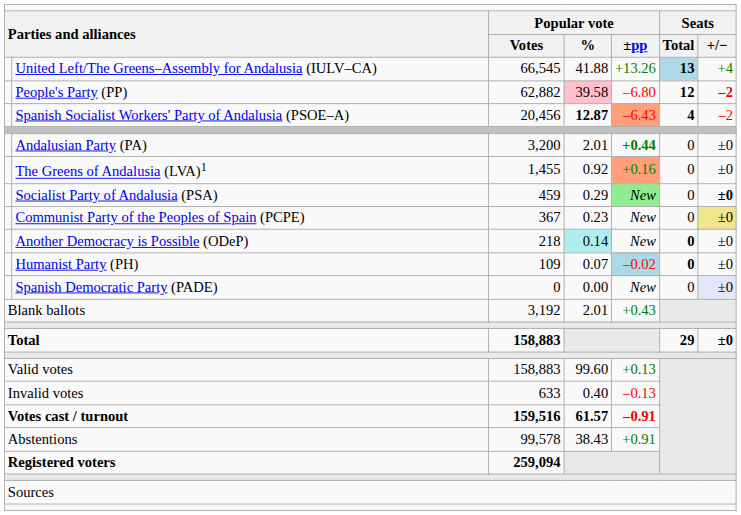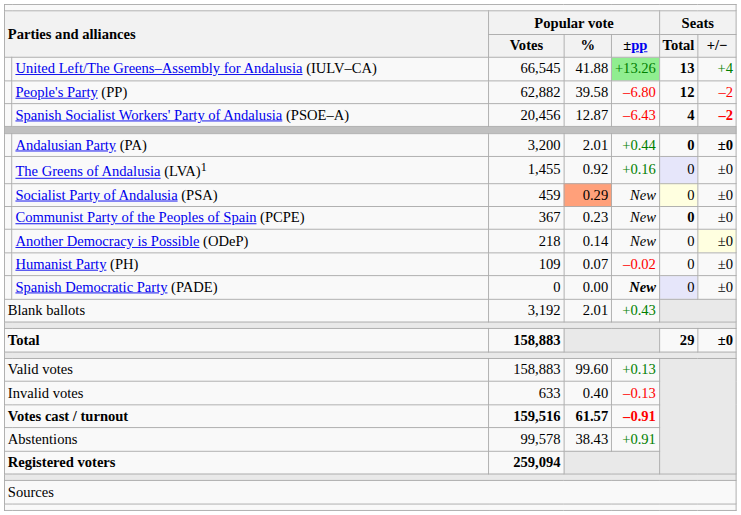(635, 68) no background -> (635, 68) lightgreen background
(687, 68) lightblue background -> (687, 68) no background
(592, 92) pink background -> (592, 92) no background
(726, 92) bold -> (726, 92) normal
(592, 115) bold -> (592, 115) normal
(639, 115) lightsalmon background -> (639, 115) no background
(726, 115) normal -> (726, 115) bold
(639, 144) bold -> (639, 144) normal
(691, 144) normal -> (691, 144) bold
(725, 144) normal -> (725, 144) bold
(639, 169) lightsalmon background -> (639, 169) no background
(691, 169) no background -> (691, 169) lavender background
(595, 195) no background -> (595, 195) lightsalmon background
(643, 195) lightgreen background -> (643, 195) no background
(691, 195) no background -> (691, 195) lightyellow background
(725, 195) bold -> (725, 195) normal
(691, 218) normal -> (691, 218) bold
(725, 218) khaki background -> (725, 218) no background
(595, 241) paleturquoise background -> (595, 241) no background
(691, 241) bold -> (691, 241) normal
(725, 241) no background -> (725, 241) lightyellow background
(639, 264) lightblue background -> (639, 264) no background
(691, 264) bold -> (691, 264) normal
(643, 287) normal -> (643, 287) bold
(691, 287) no background -> (691, 287) lavender background
(725, 287) lavender background -> (725, 287) no background
